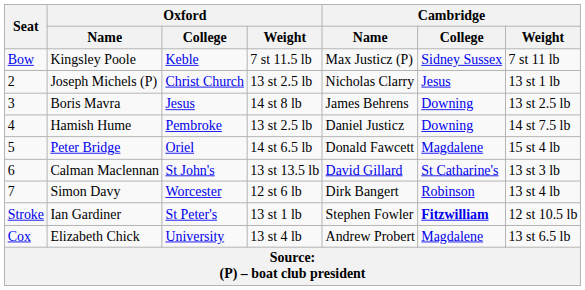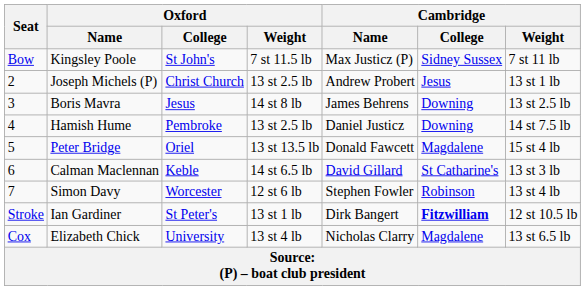(182, 59) Keble -> (190, 59) St John's
(370, 81) Nicholas Clarry -> (370, 81) Andrew Probert
(281, 147) 14 st 6.5 lb -> (285, 147) 13 st 13.5 lb
(190, 170) St John's -> (182, 170) Keble
(285, 170) 13 st 13.5 lb -> (281, 170) 14 st 6.5 lb
(362, 192) Dirk Bangert -> (369, 192) Stephen Fowler
(369, 214) Stephen Fowler -> (362, 214) Dirk Bangert
(370, 236) Andrew Probert -> (370, 236) Nicholas Clarry
